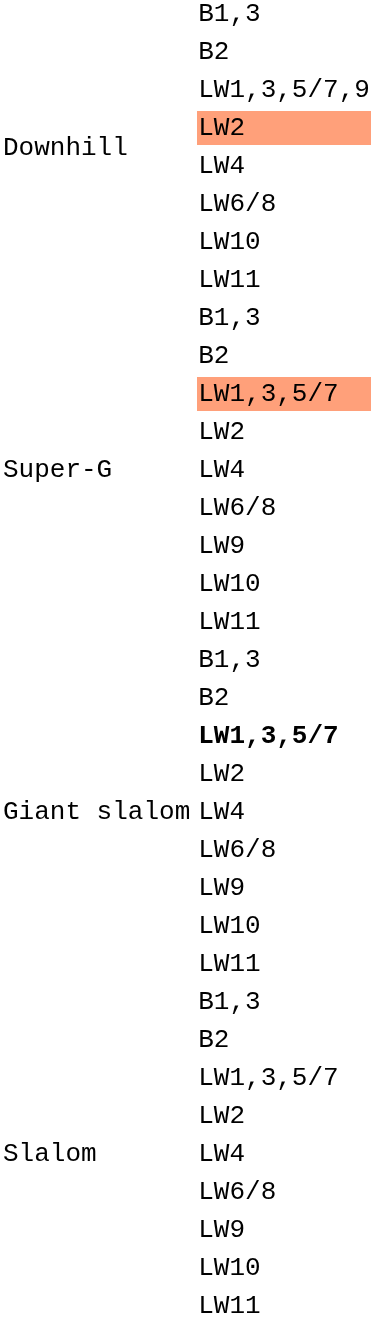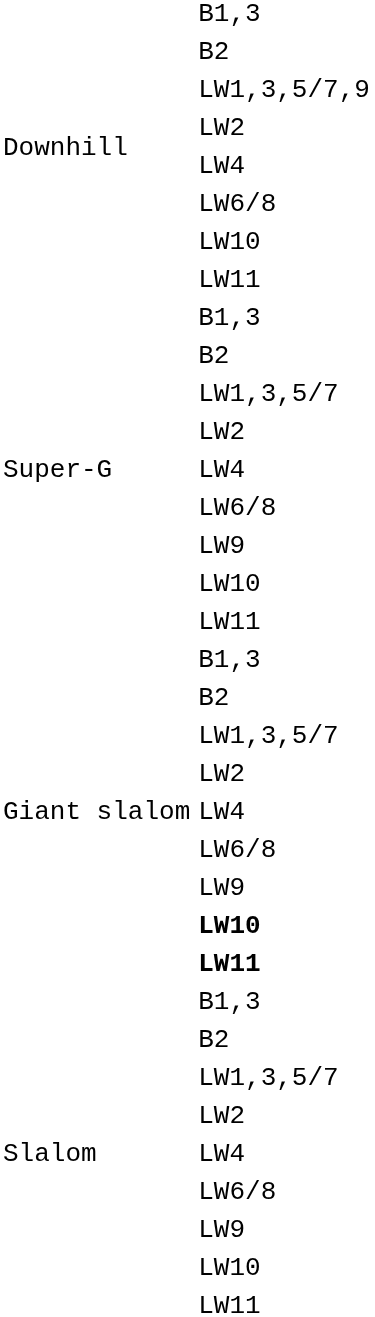(222, 128) lightsalmon background -> (222, 128) no background
(268, 394) lightsalmon background -> (268, 394) no background
(268, 736) bold -> (268, 736) normal
(229, 926) normal -> (229, 926) bold
(229, 964) normal -> (229, 964) bold
